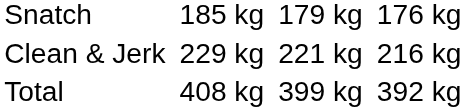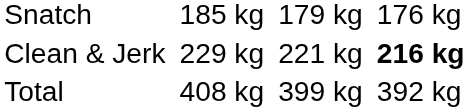(419, 53) normal -> (421, 53) bold
